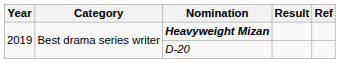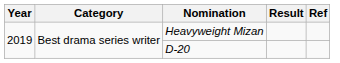(217, 31) bold -> (214, 31) normal
